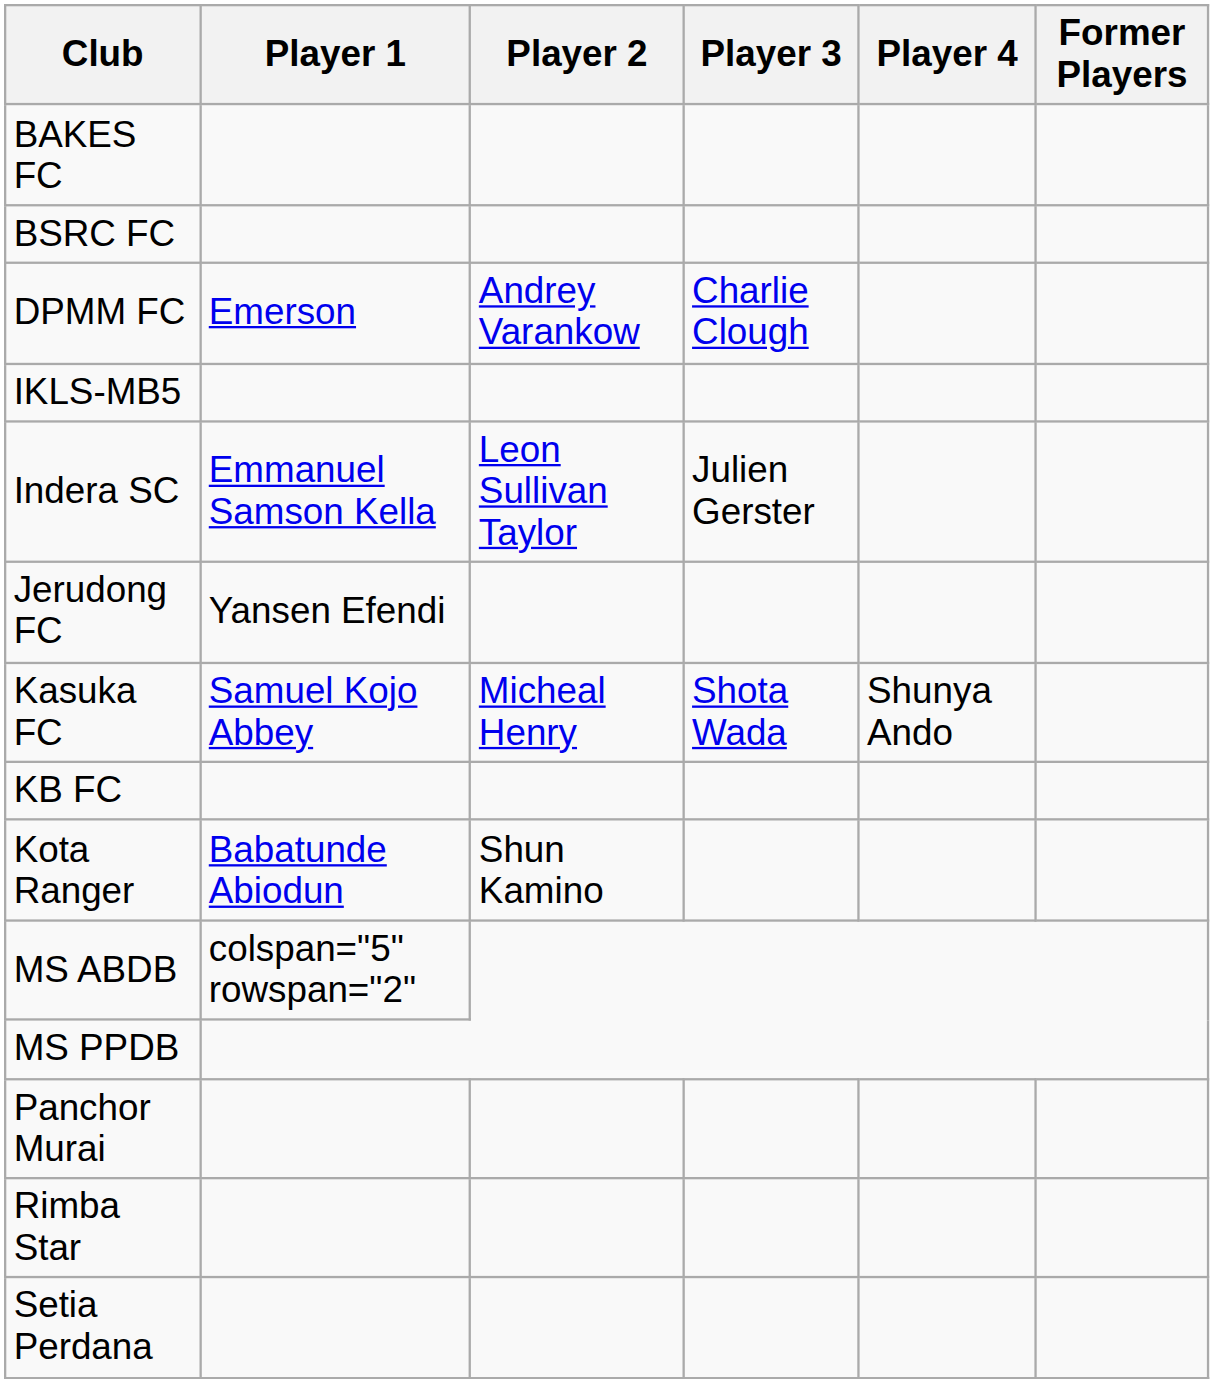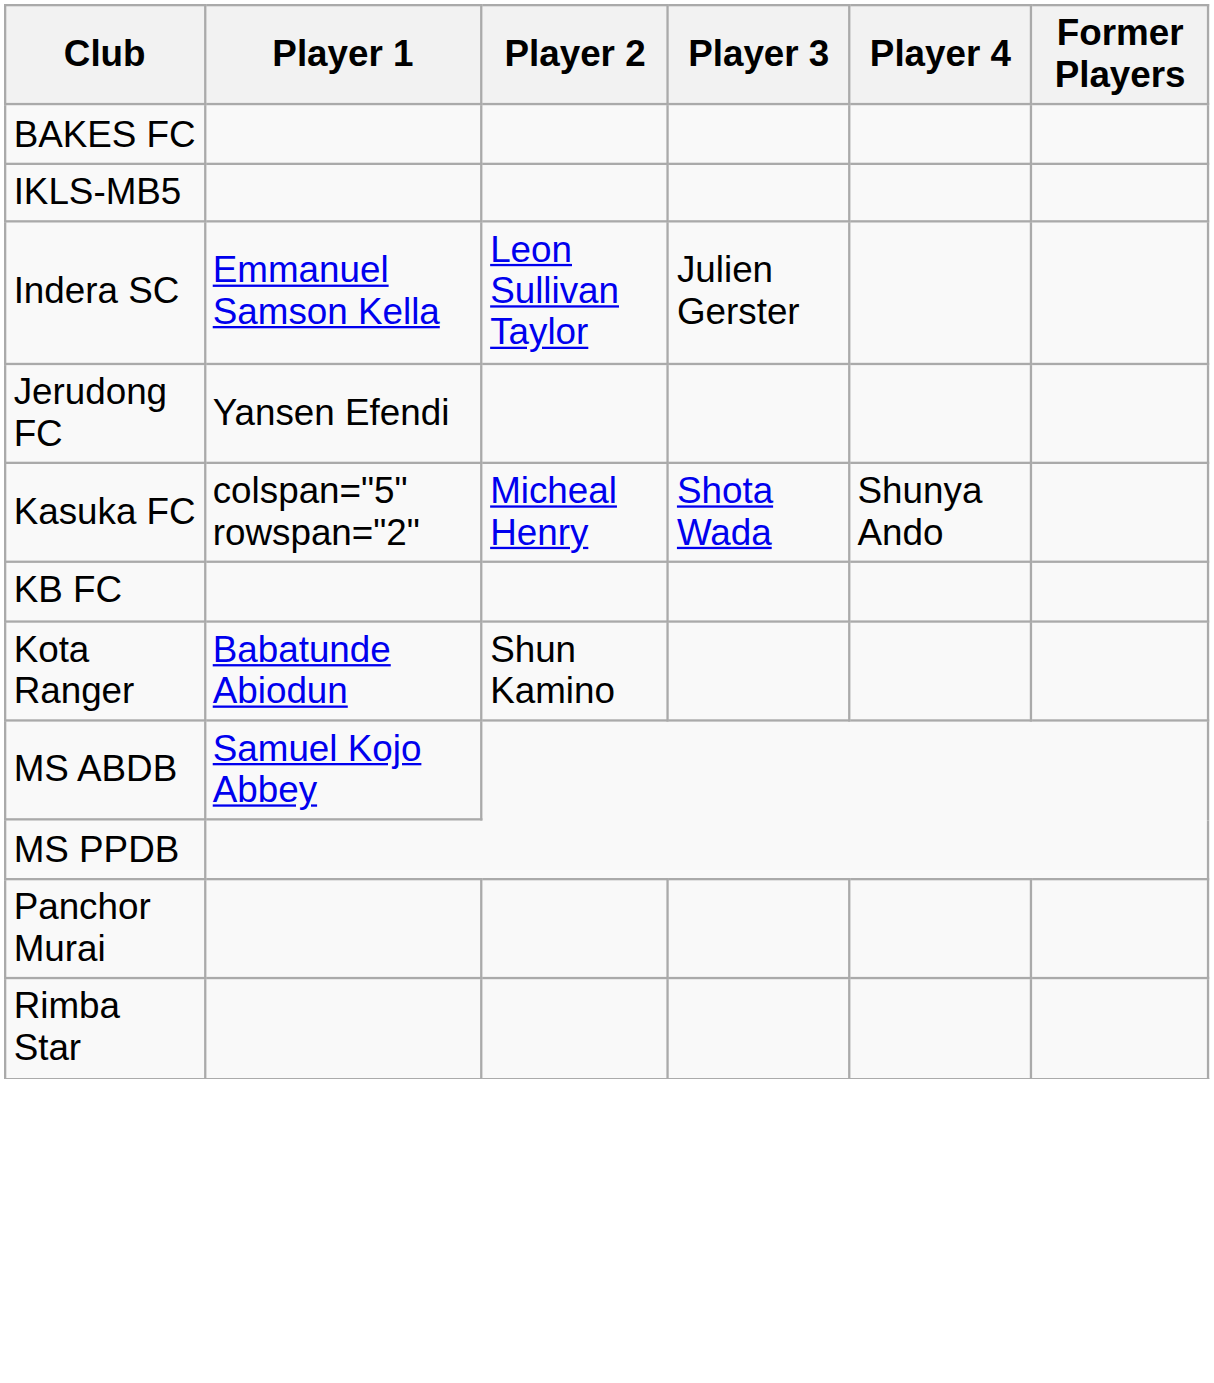- row: (94, 233)
- row: (99, 312)
(313, 711) Samuel Kojo Abbey -> (316, 511) colspan="5" rowspan="2"
(312, 969) colspan="5" rowspan="2" -> (317, 769) Samuel Kojo Abbey
- row: (83, 1326)
